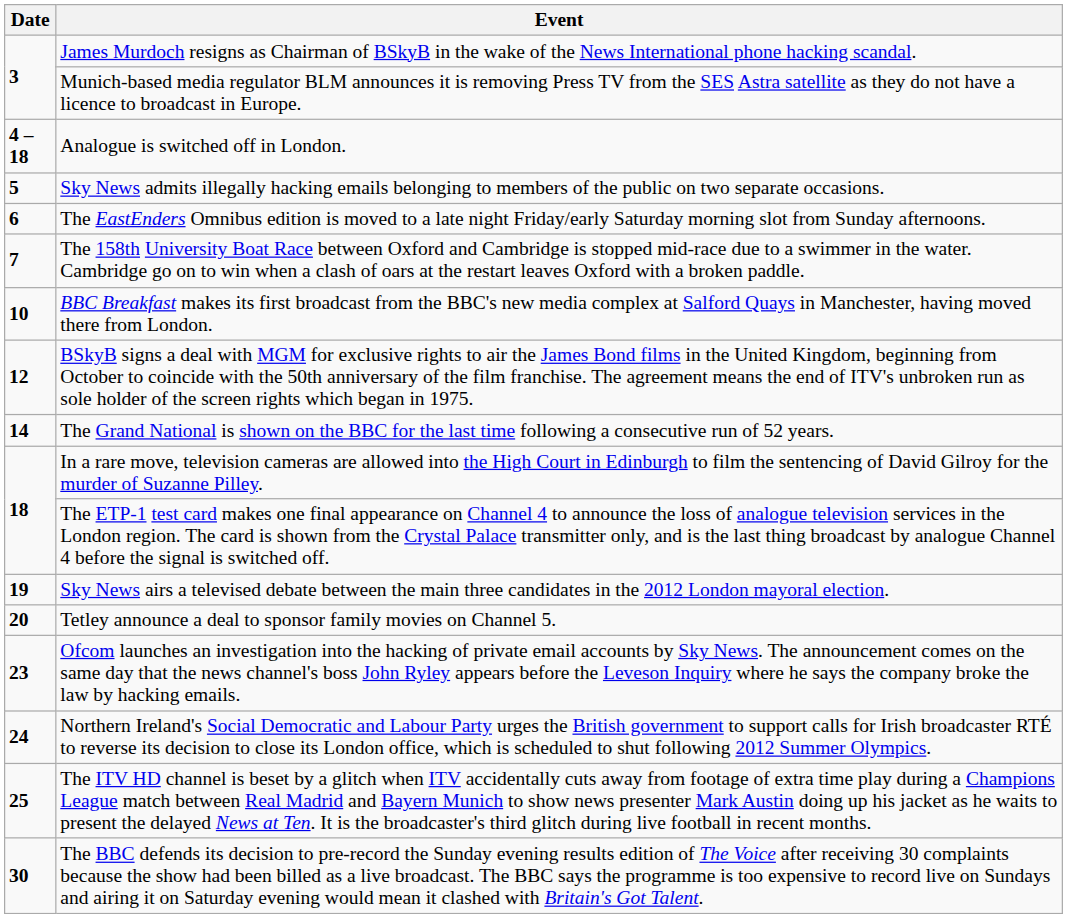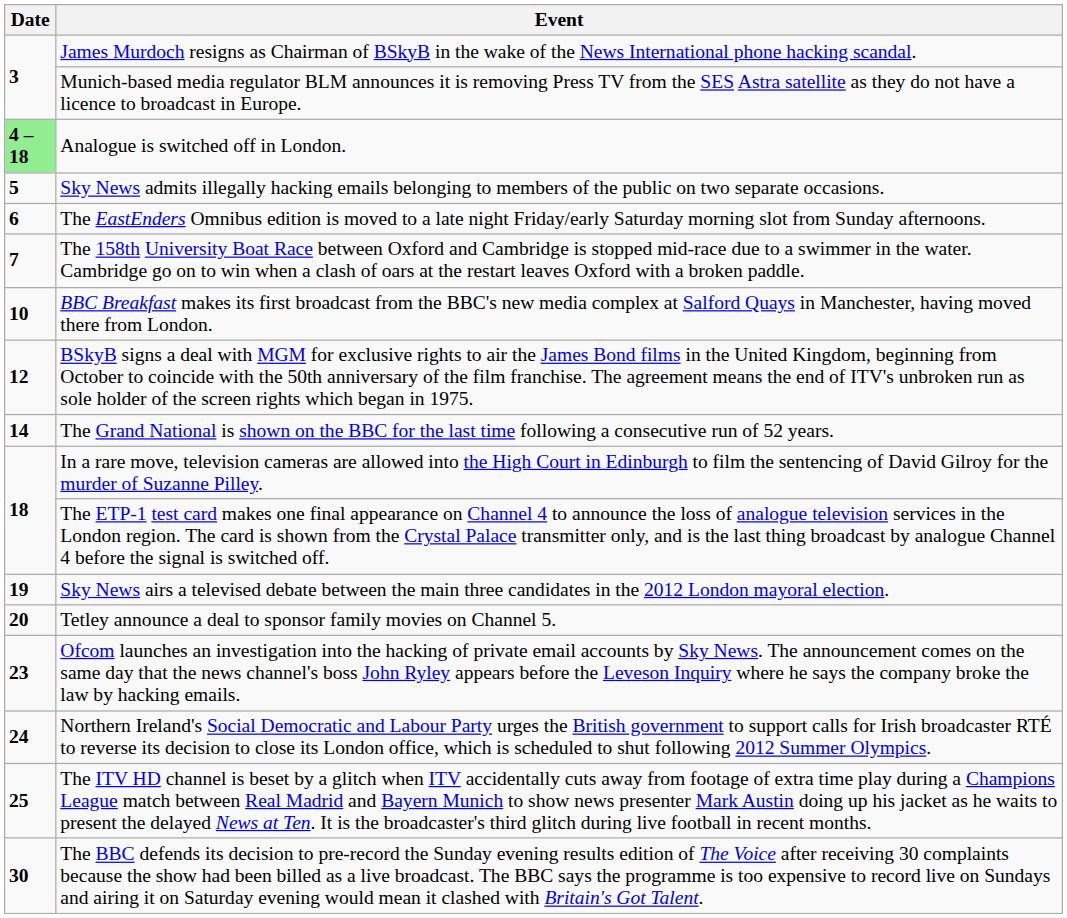(21, 145) no background -> (21, 145) lightgreen background
